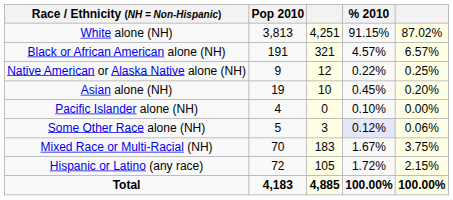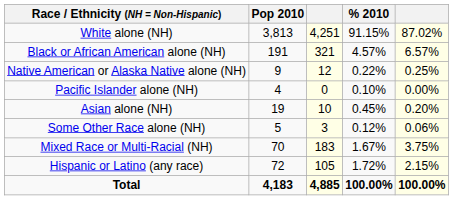rows swapped: (127, 90) <-> (127, 109)
(369, 128) lavender background -> (369, 128) no background
